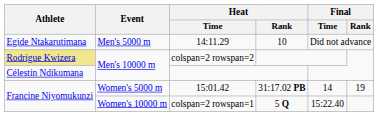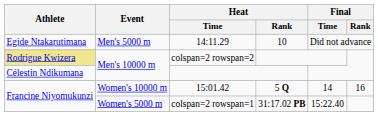(130, 88) Women's 5000 m -> (132, 88) Women's 10000 m
(282, 88) 31:17.02 PB -> (282, 88) 5 Q
(360, 88) 19 -> (360, 88) 16
(132, 104) Women's 10000 m -> (130, 104) Women's 5000 m
(282, 104) 5 Q -> (282, 104) 31:17.02 PB
